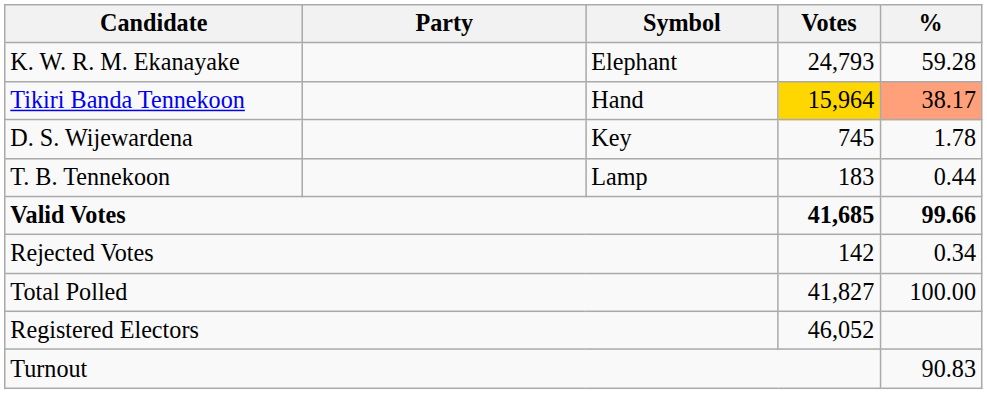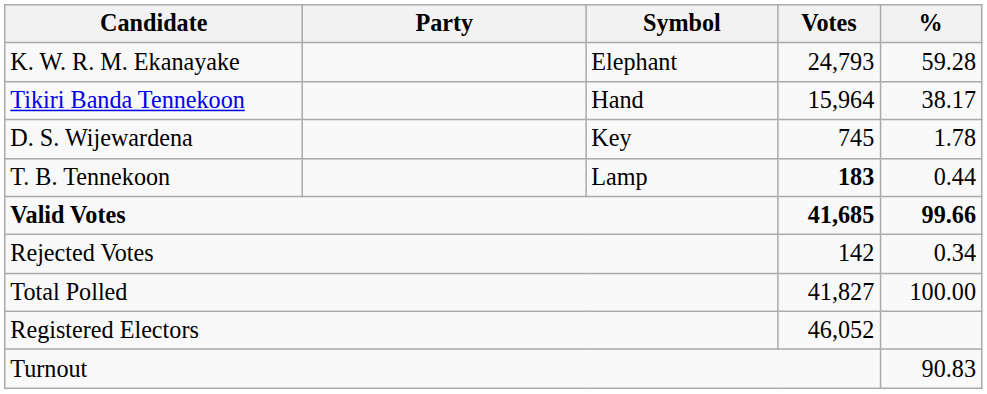(841, 100) gold background -> (841, 100) no background
(949, 100) lightsalmon background -> (949, 100) no background
(856, 176) normal -> (856, 176) bold
